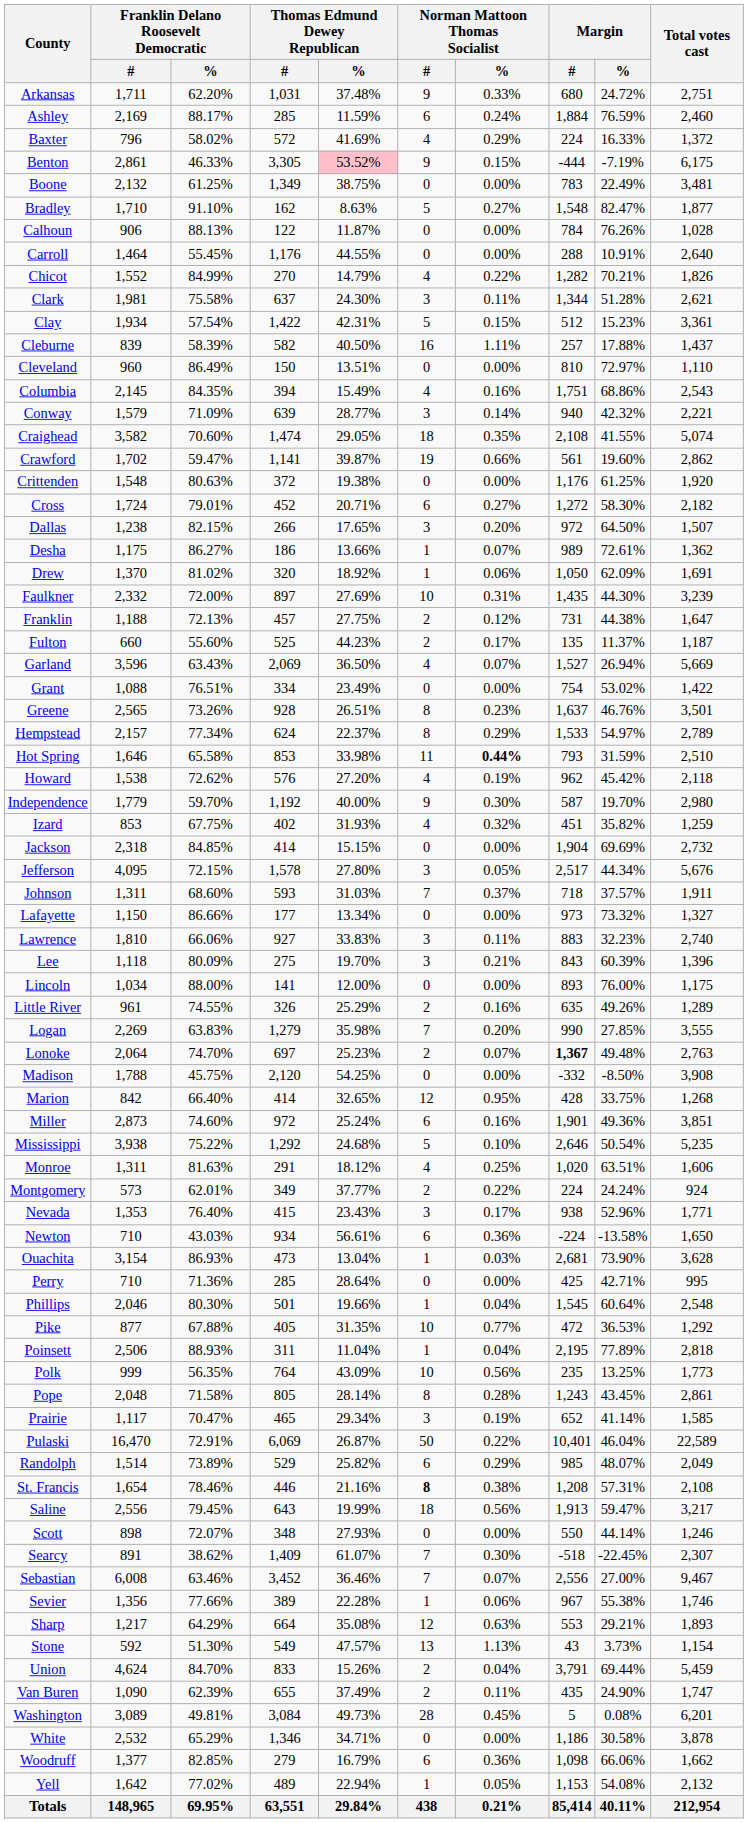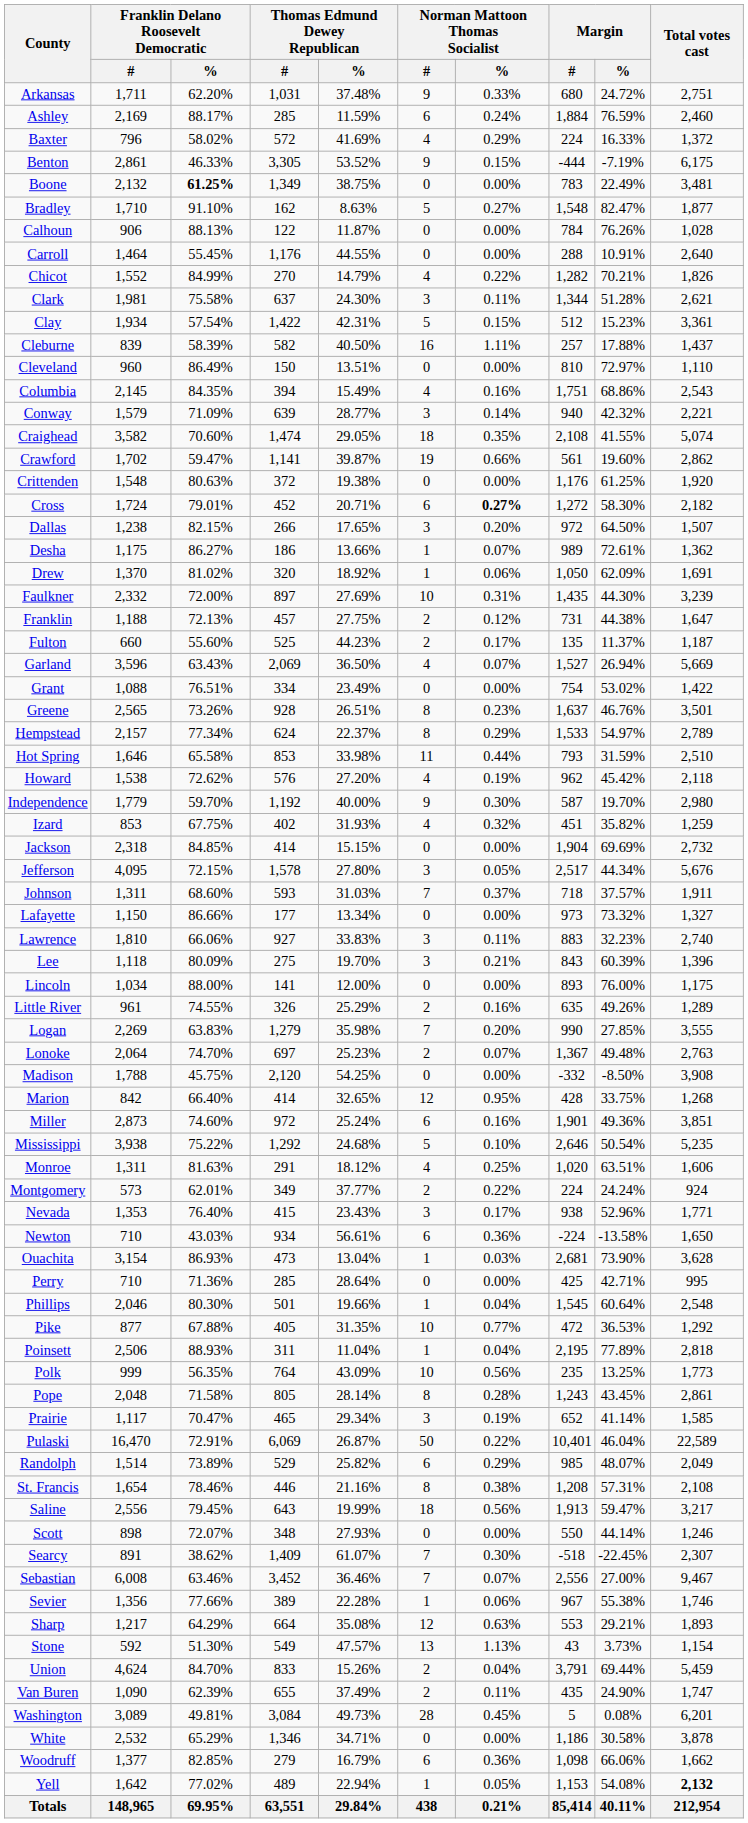(358, 162) pink background -> (358, 162) no background
(211, 185) normal -> (211, 185) bold
(502, 505) normal -> (502, 505) bold
(502, 756) bold -> (502, 756) normal
(572, 1053) bold -> (572, 1053) normal
(427, 1487) bold -> (427, 1487) normal
(697, 1783) normal -> (697, 1783) bold
